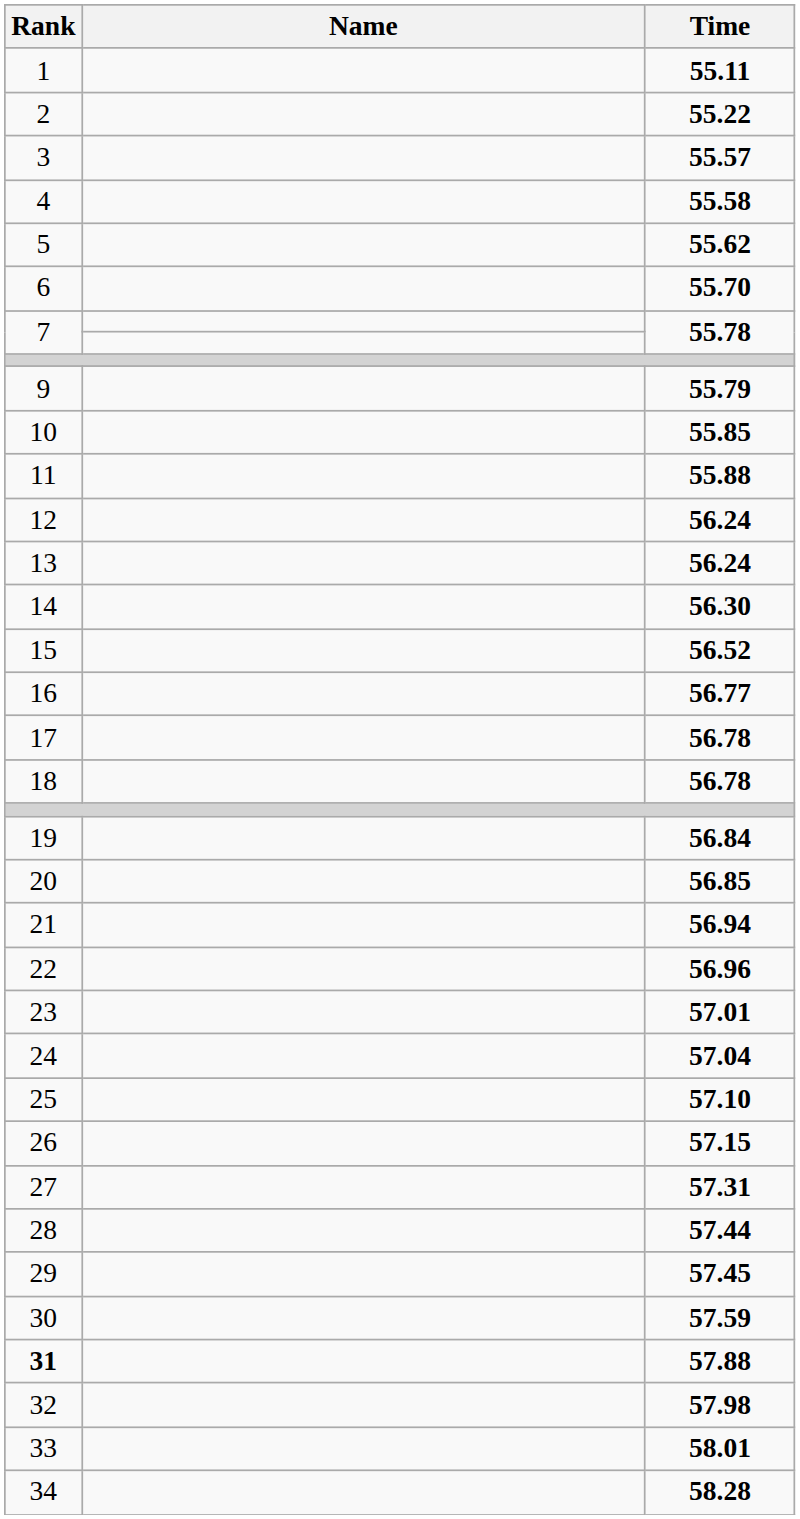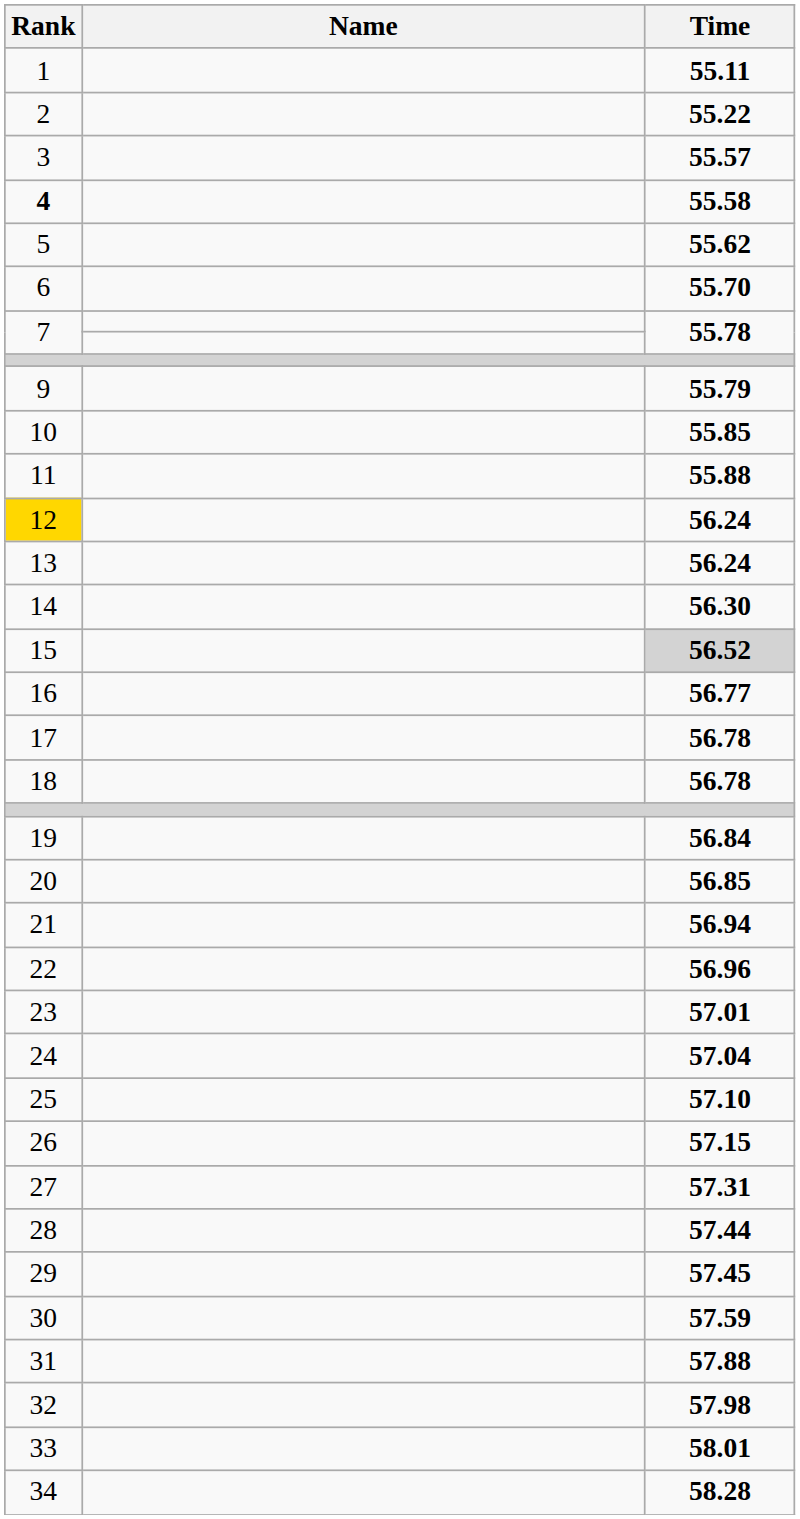(43, 200) normal -> (43, 200) bold
(43, 519) no background -> (43, 519) gold background
(720, 650) no background -> (720, 650) lightgrey background
(43, 1361) bold -> (43, 1361) normal
